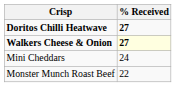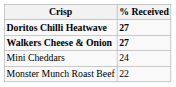(124, 43) lightyellow background -> (124, 43) no background
